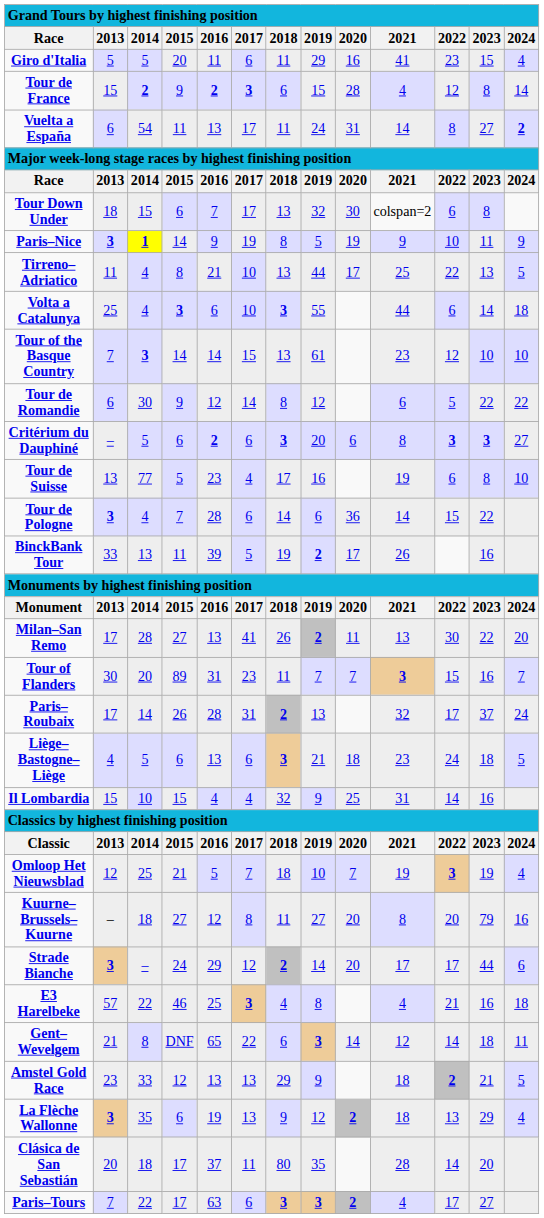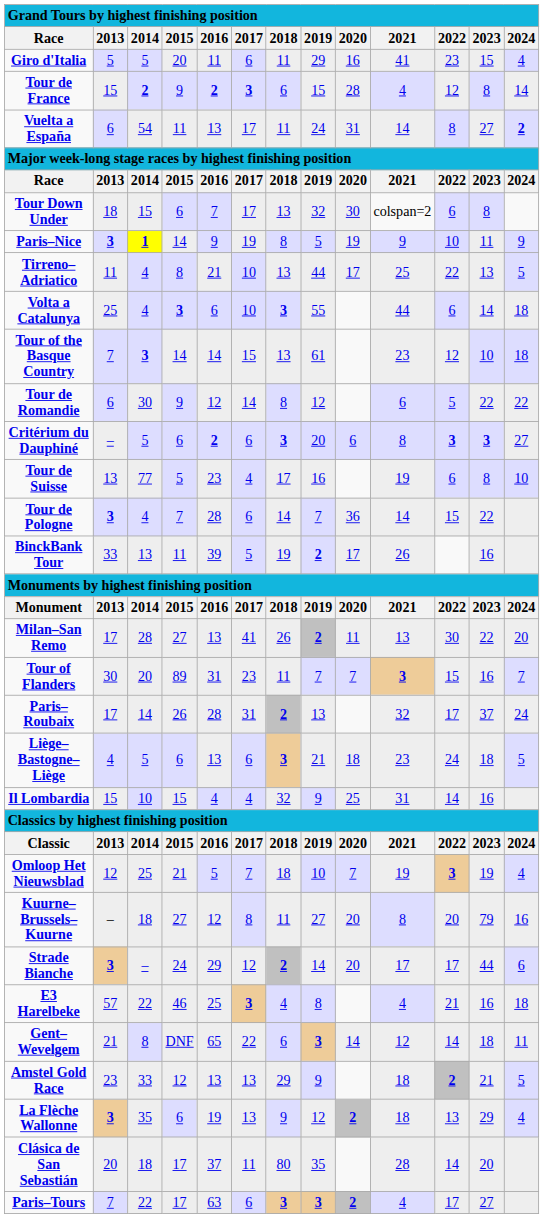(521, 356) 10 -> (521, 356) 18
(318, 516) 6 -> (318, 516) 7
